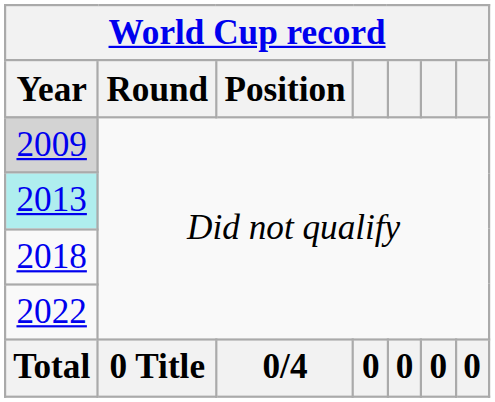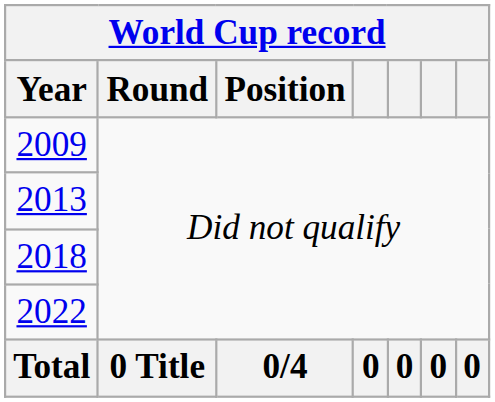(52, 144) lightgrey background -> (52, 144) no background
(52, 199) paleturquoise background -> (52, 199) no background
